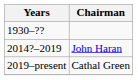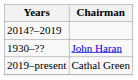(26, 30) 1930–?? -> (34, 30) 2014?–2019
(34, 48) 2014?–2019 -> (26, 48) 1930–??
